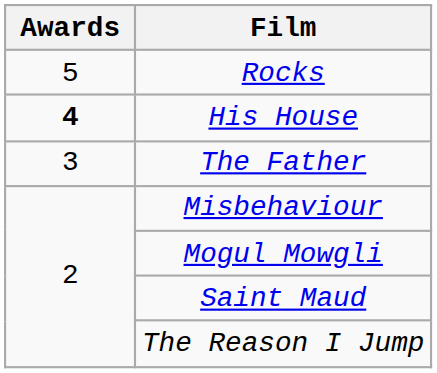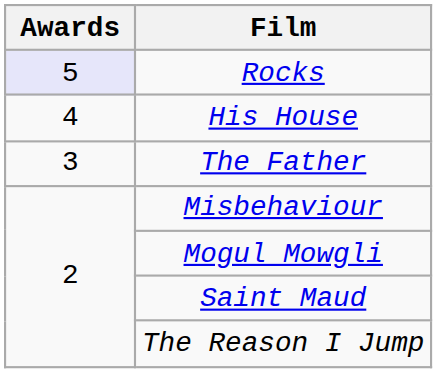(70, 73) no background -> (70, 73) lavender background
(70, 118) bold -> (70, 118) normal
